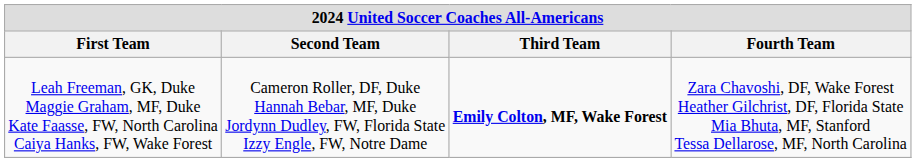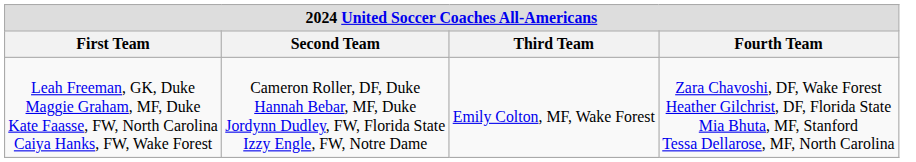(560, 116) bold -> (554, 116) normal
